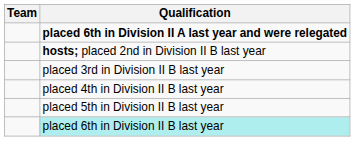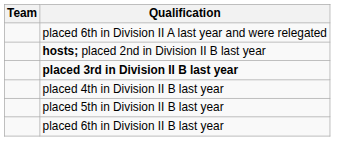(195, 32) bold -> (185, 32) normal
(133, 70) normal -> (140, 70) bold
(133, 126) paleturquoise background -> (133, 126) no background
